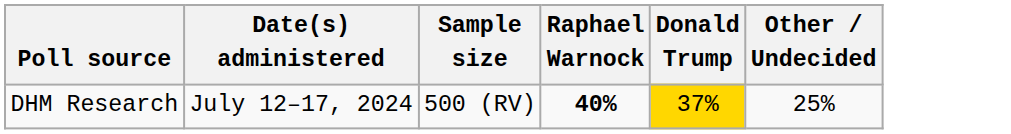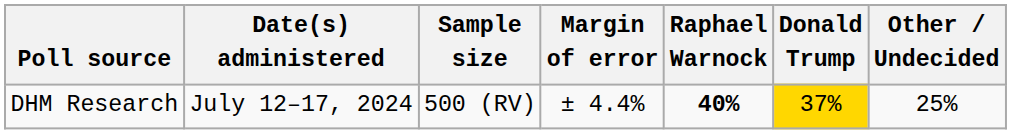+ column: (603, 43)
